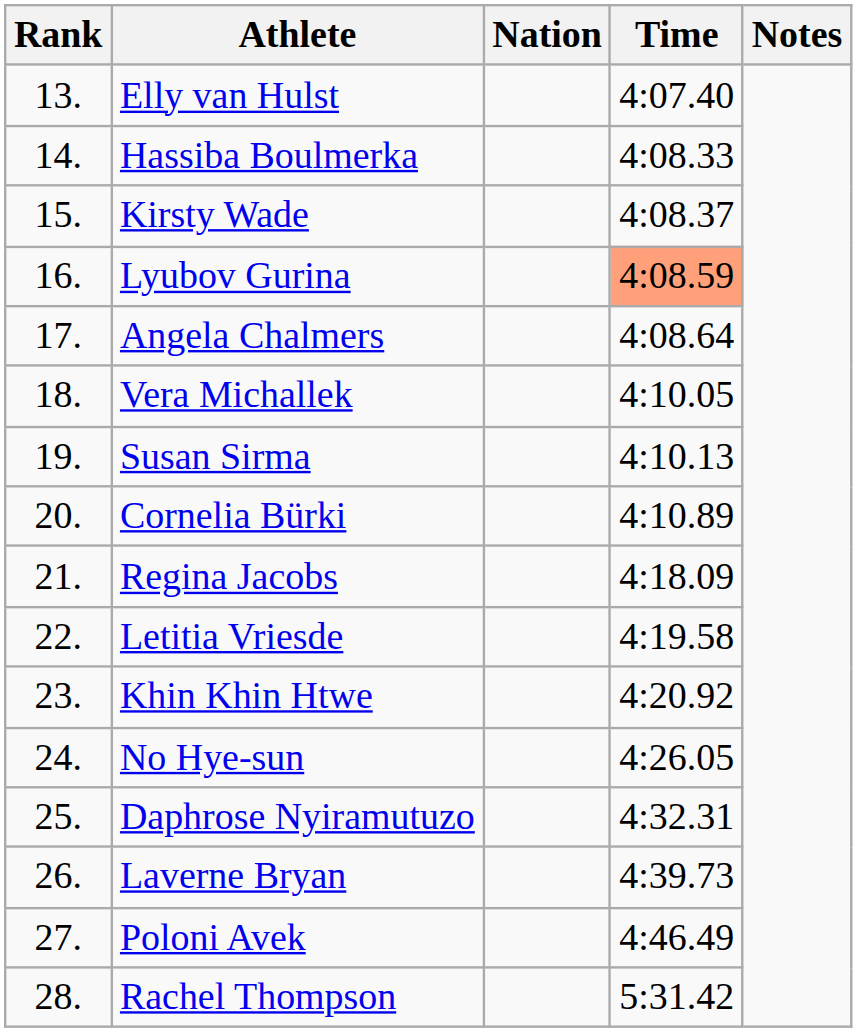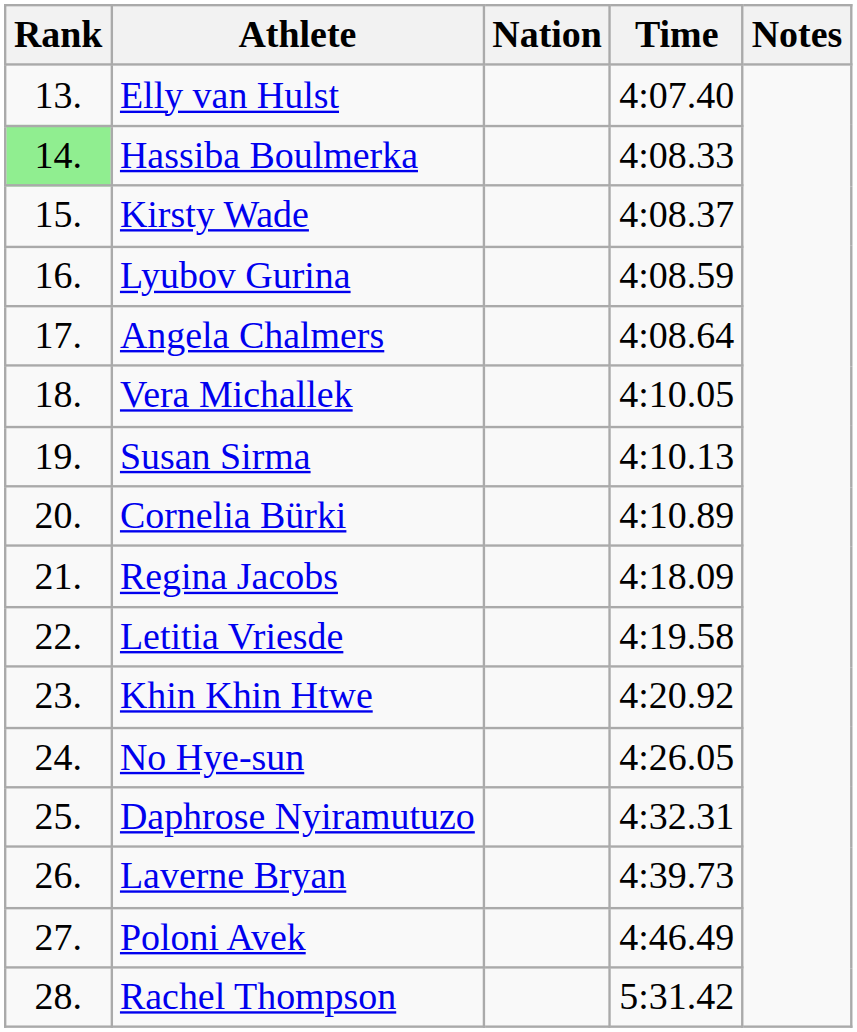(58, 154) no background -> (58, 154) lightgreen background
(677, 275) lightsalmon background -> (677, 275) no background
